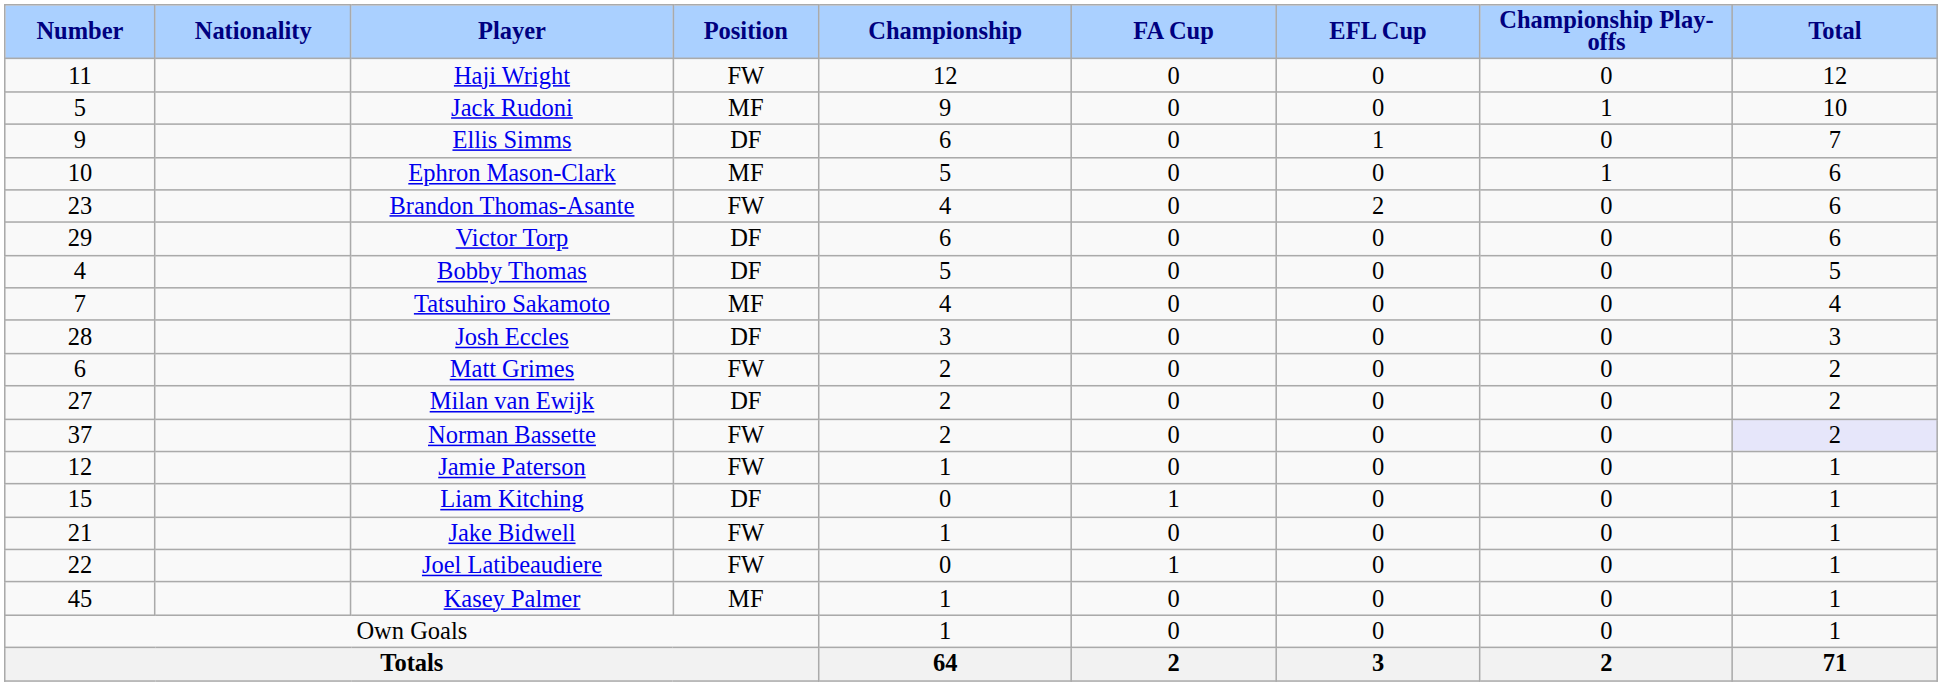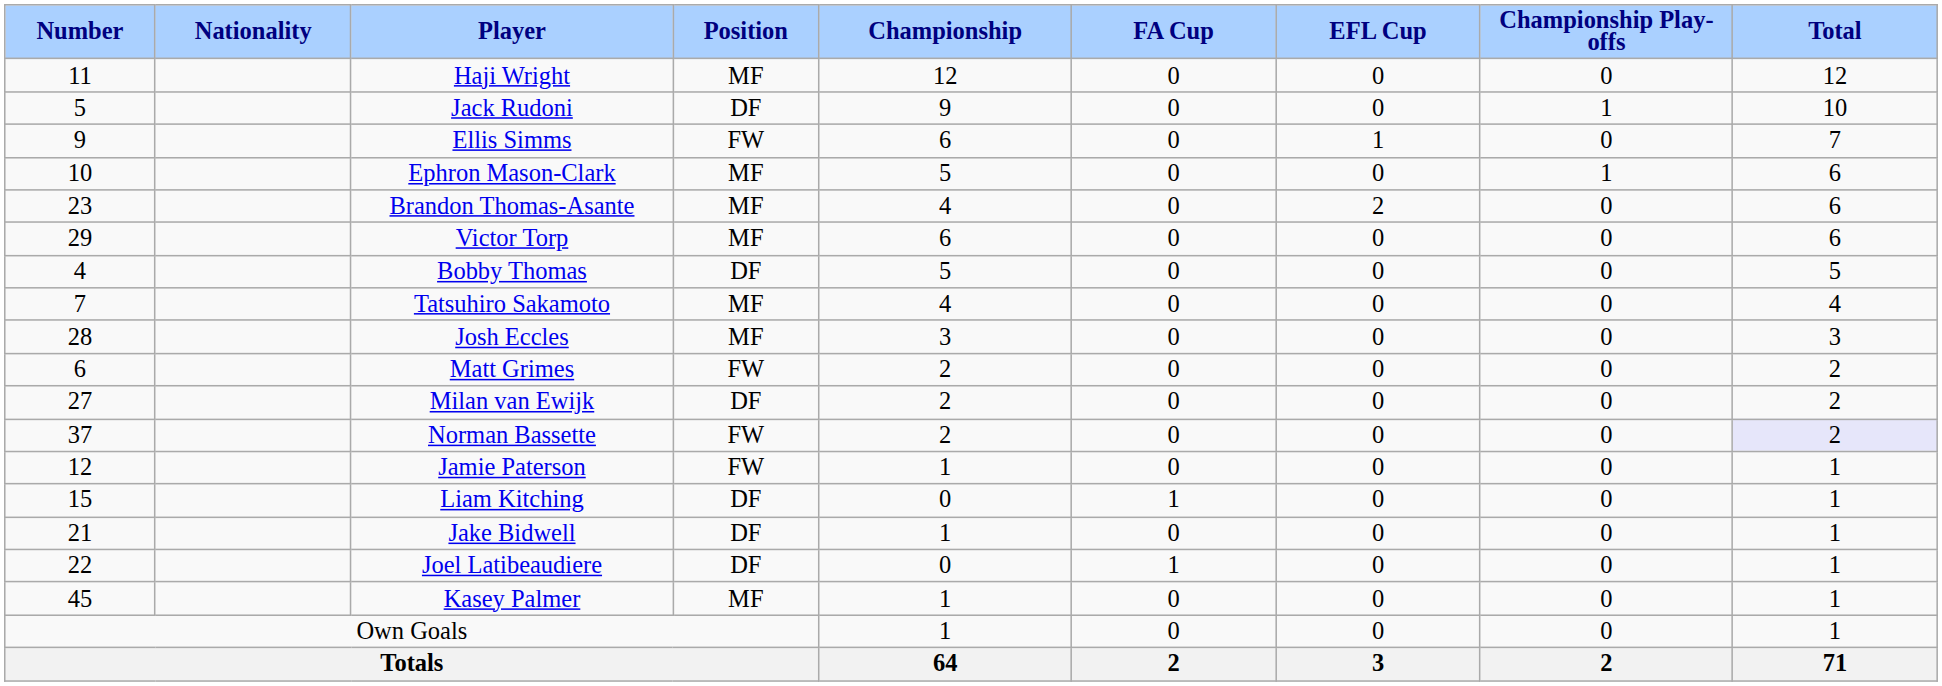(746, 74) FW -> (746, 74) MF
(746, 107) MF -> (746, 107) DF
(746, 140) DF -> (746, 140) FW
(746, 205) FW -> (746, 205) MF
(746, 238) DF -> (746, 238) MF
(746, 336) DF -> (746, 336) MF
(746, 532) FW -> (746, 532) DF
(746, 565) FW -> (746, 565) DF
